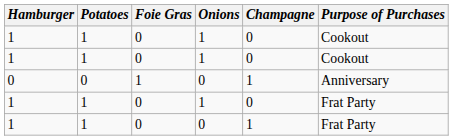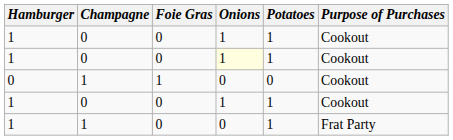columns swapped: (105, 15) <-> (280, 15)
(202, 59) no background -> (222, 59) lightyellow background
(355, 80) Anniversary -> (345, 80) Cookout
(348, 102) Frat Party -> (345, 102) Cookout
